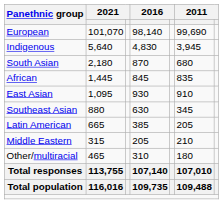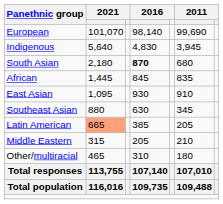(140, 63) normal -> (140, 63) bold
(96, 125) no background -> (96, 125) lightsalmon background
